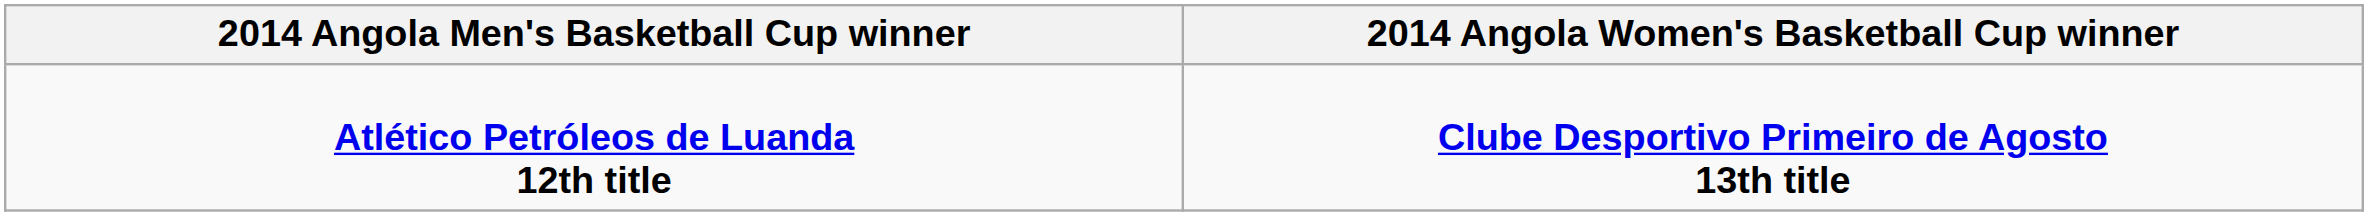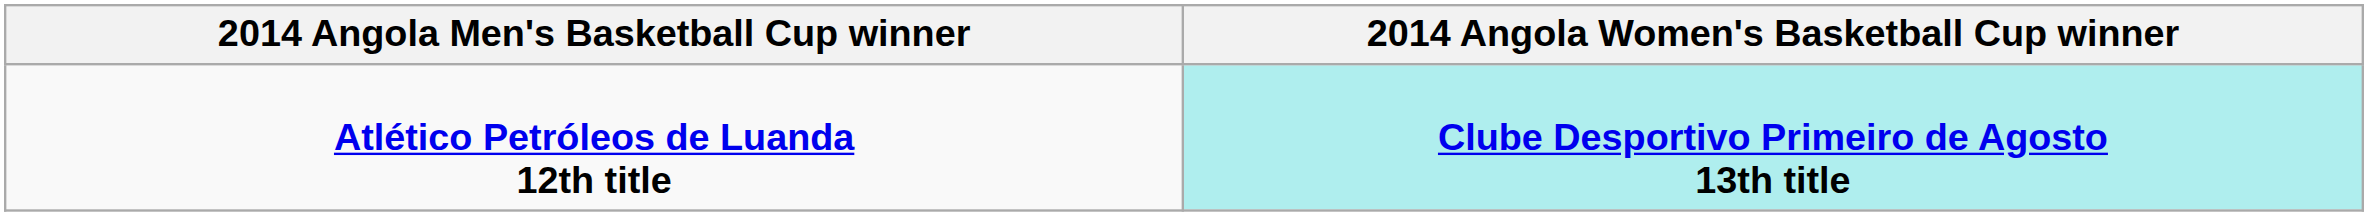(1773, 158) no background -> (1773, 158) paleturquoise background
